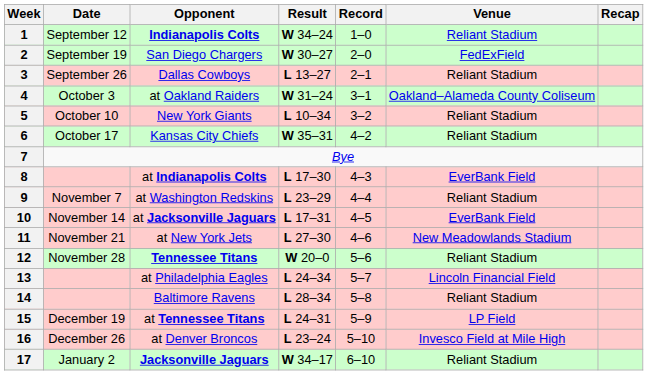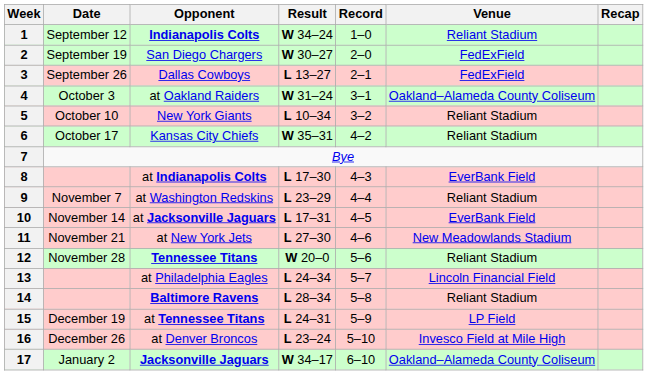(492, 75) Reliant Stadium -> (492, 75) FedExField
(204, 298) normal -> (204, 298) bold
(492, 359) Reliant Stadium -> (492, 359) Oakland–Alameda County Coliseum
